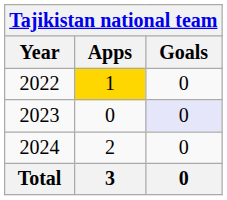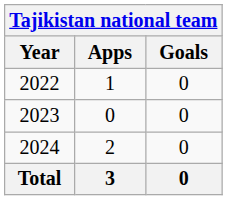(110, 83) gold background -> (110, 83) no background
(184, 115) lavender background -> (184, 115) no background
